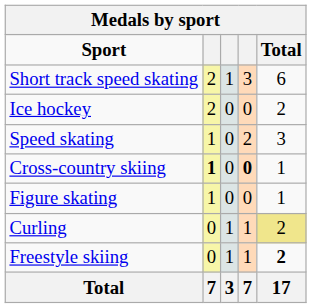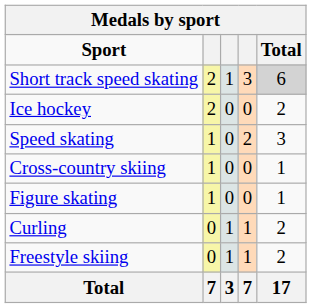(281, 79) no background -> (281, 79) lightgrey background
(211, 168) bold -> (211, 168) normal
(247, 168) bold -> (247, 168) normal
(281, 227) khaki background -> (281, 227) no background
(281, 257) bold -> (281, 257) normal
